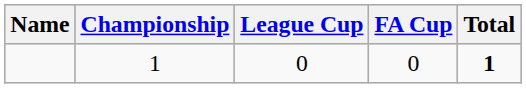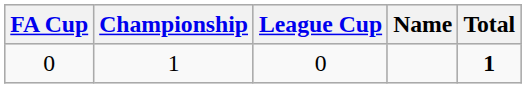columns swapped: (40, 24) <-> (413, 24)
